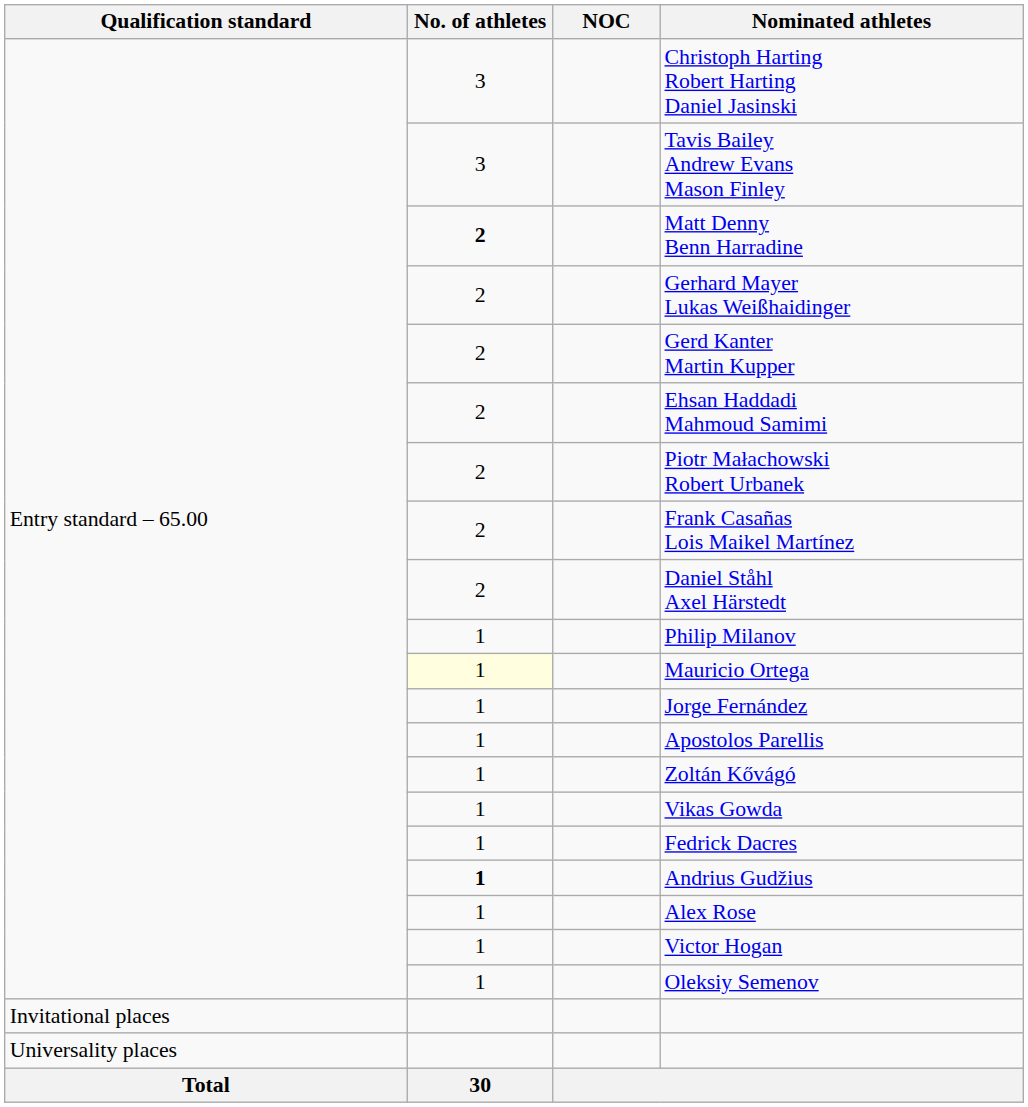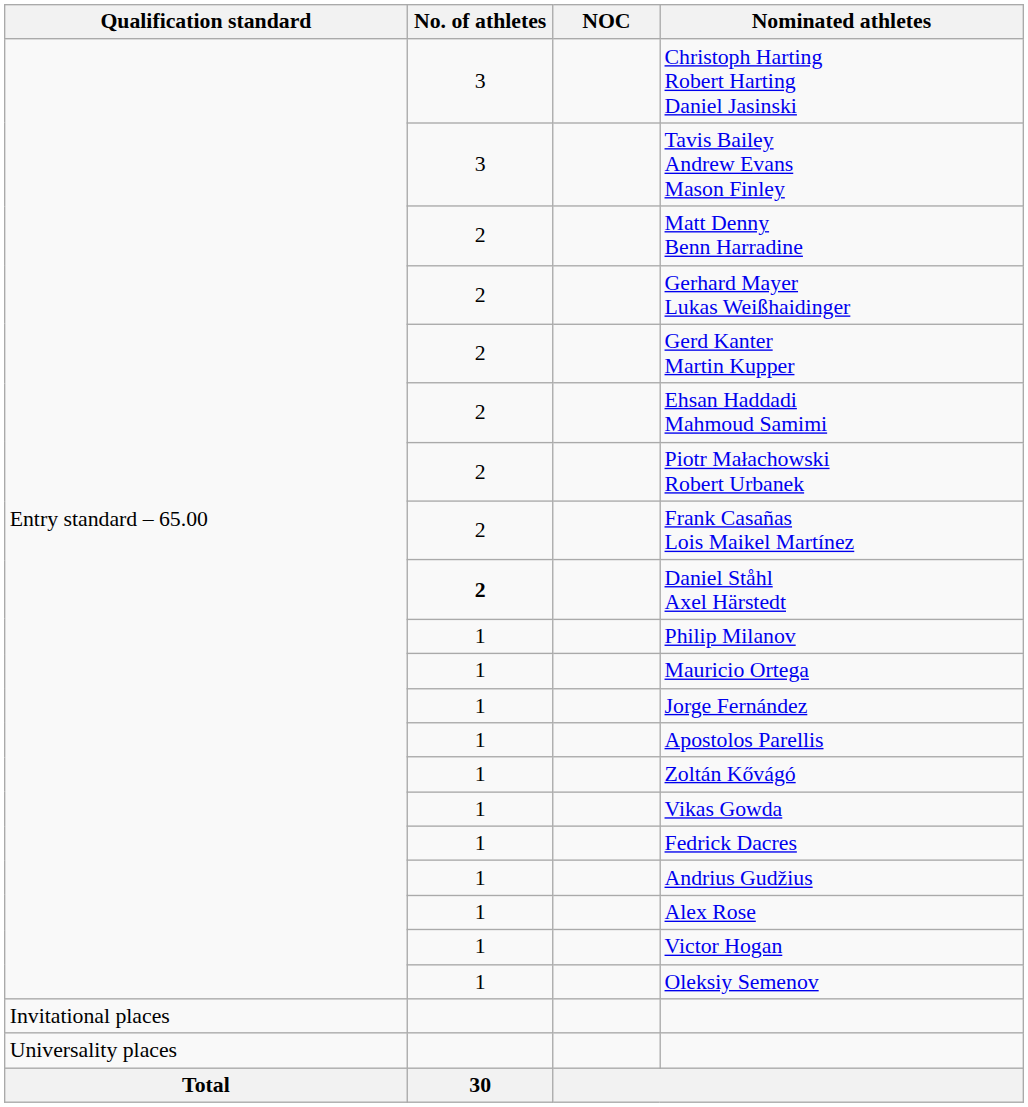(480, 235) bold -> (480, 235) normal
(480, 589) normal -> (480, 589) bold
(480, 670) lightyellow background -> (480, 670) no background
(480, 877) bold -> (480, 877) normal
